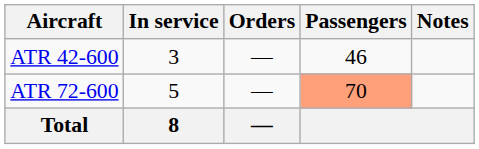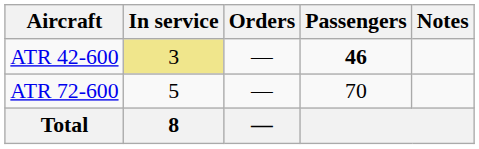(174, 56) no background -> (174, 56) khaki background
(356, 56) normal -> (356, 56) bold
(356, 90) lightsalmon background -> (356, 90) no background
